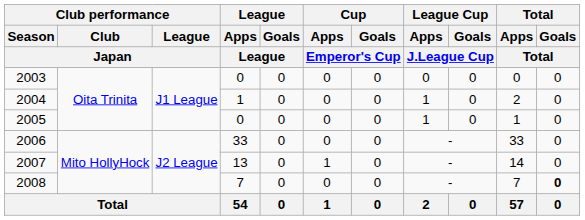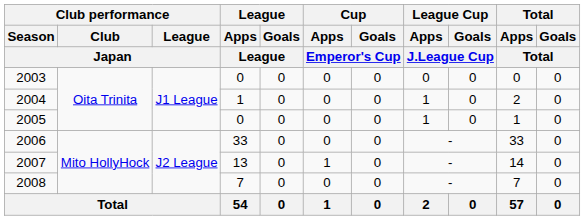(558, 183) bold -> (558, 183) normal
